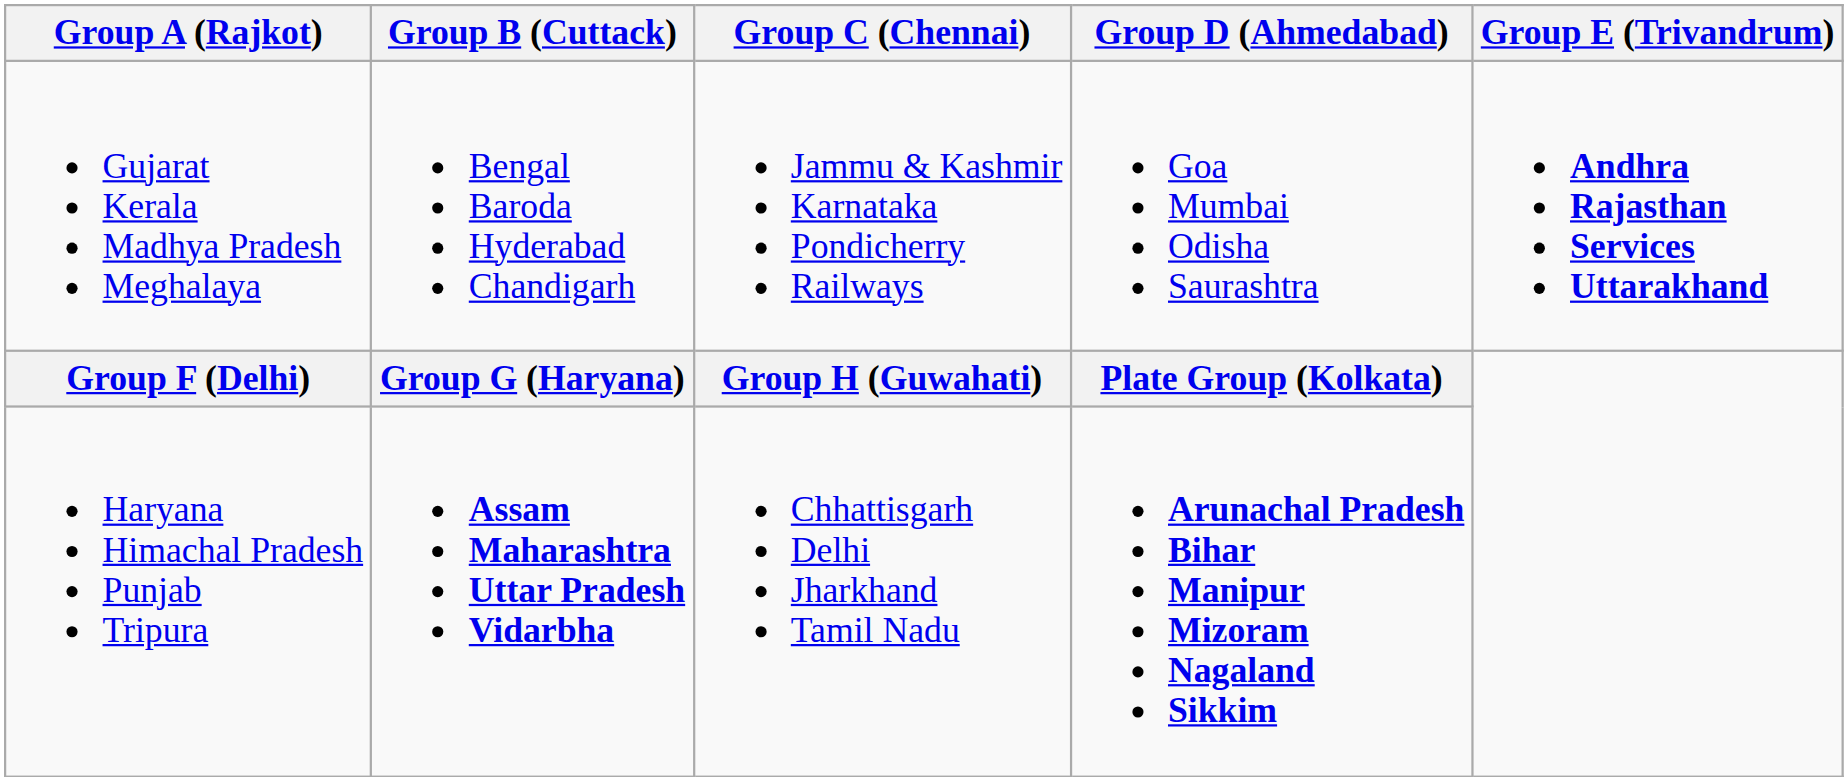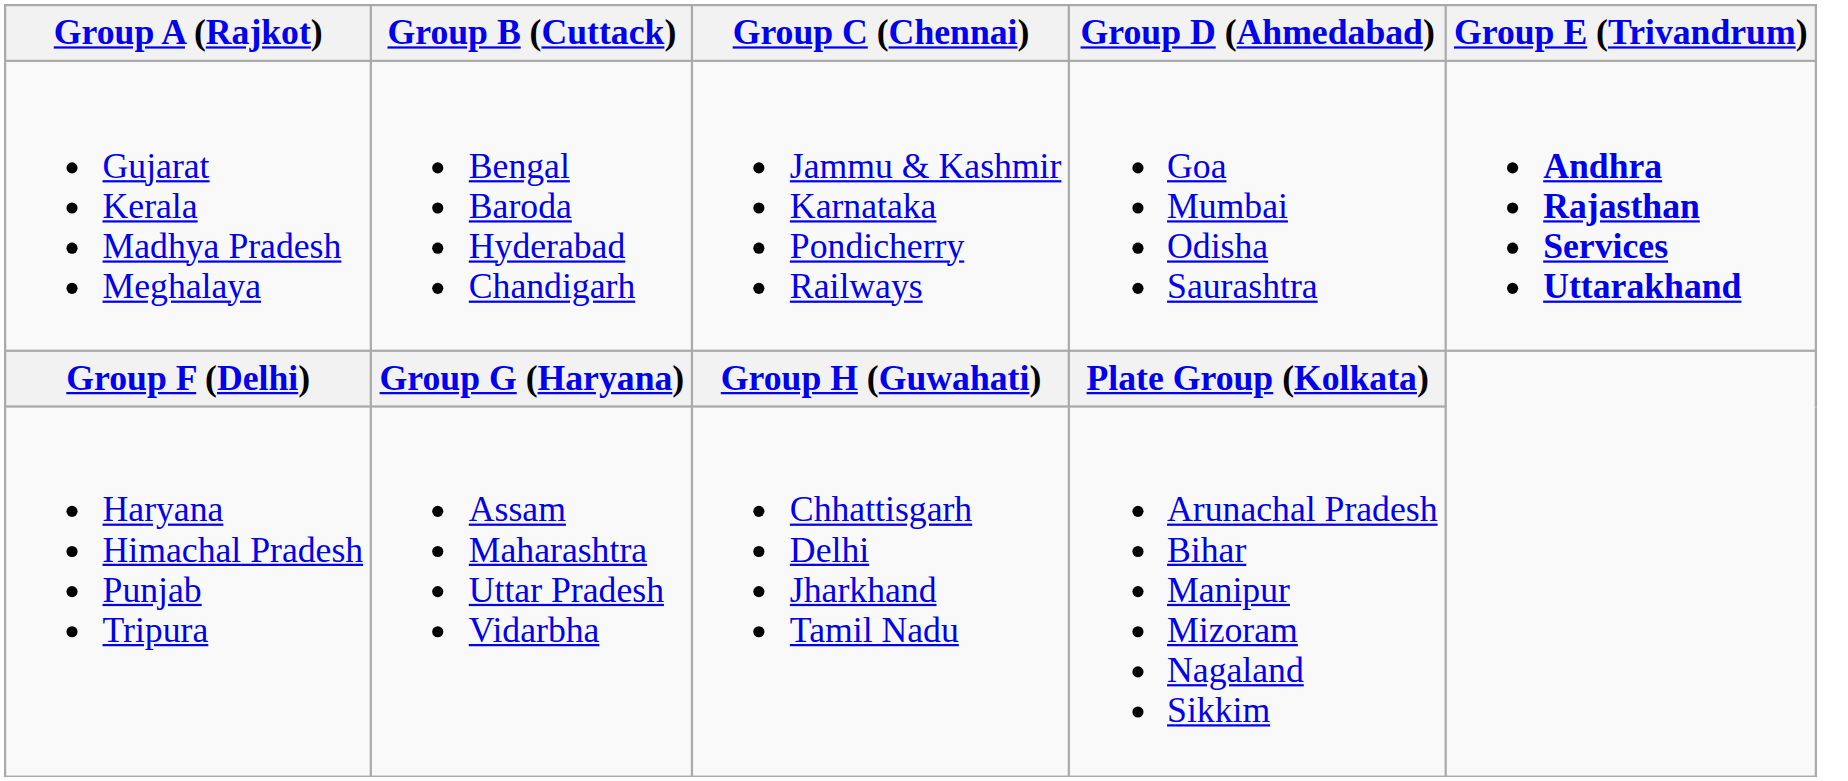(532, 571) bold -> (532, 571) normal
(1272, 611) bold -> (1258, 611) normal
